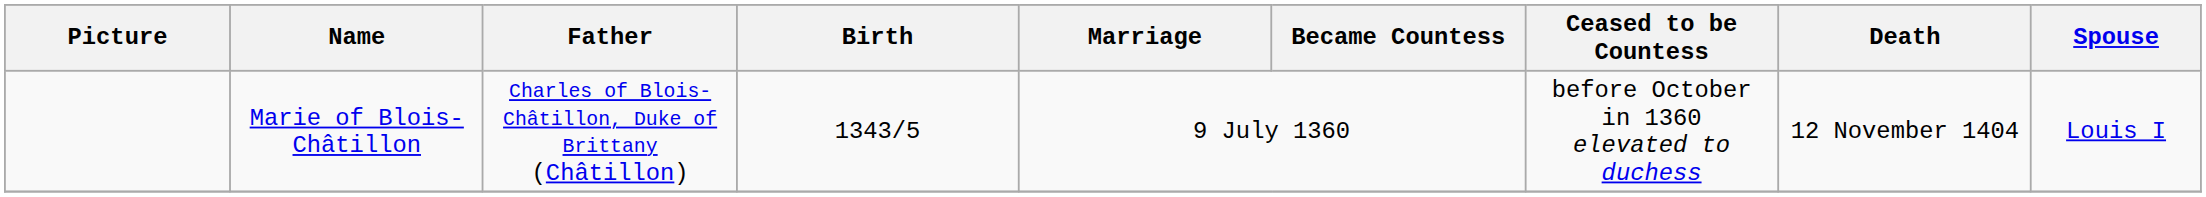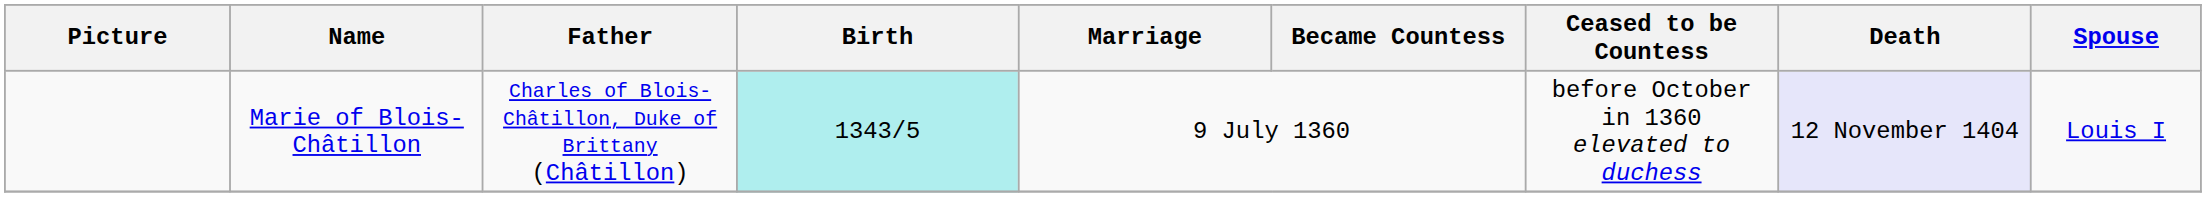(878, 132) no background -> (878, 132) paleturquoise background
(1905, 132) no background -> (1905, 132) lavender background
